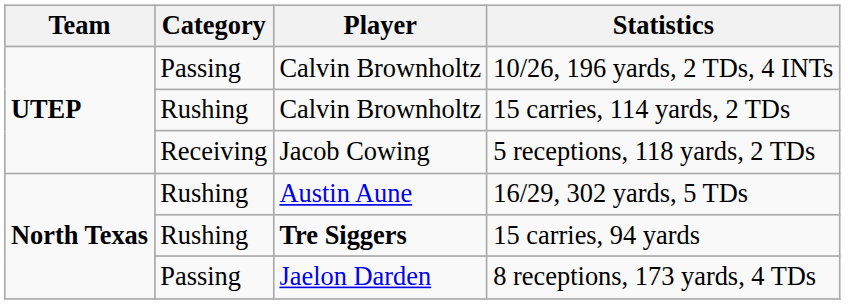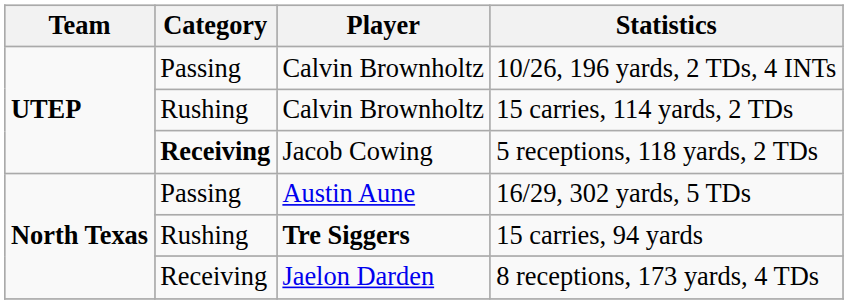(214, 151) normal -> (215, 151) bold
(204, 193) Rushing -> (201, 193) Passing
(201, 277) Passing -> (214, 277) Receiving
